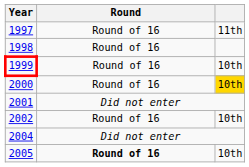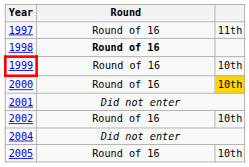(126, 47) normal -> (126, 47) bold
(126, 153) bold -> (126, 153) normal
